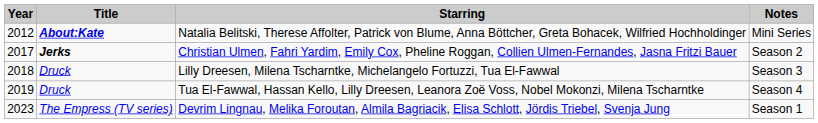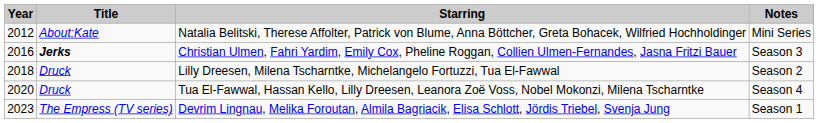(72, 33) bold -> (69, 33) normal
(20, 52) 2017 -> (20, 52) 2016
(777, 52) Season 2 -> (777, 52) Season 3
(777, 71) Season 3 -> (777, 71) Season 2
(20, 90) 2019 -> (20, 90) 2020
